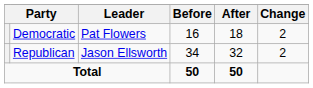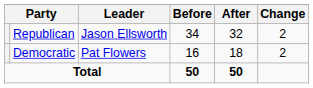rows swapped: (44, 53) <-> (44, 33)
